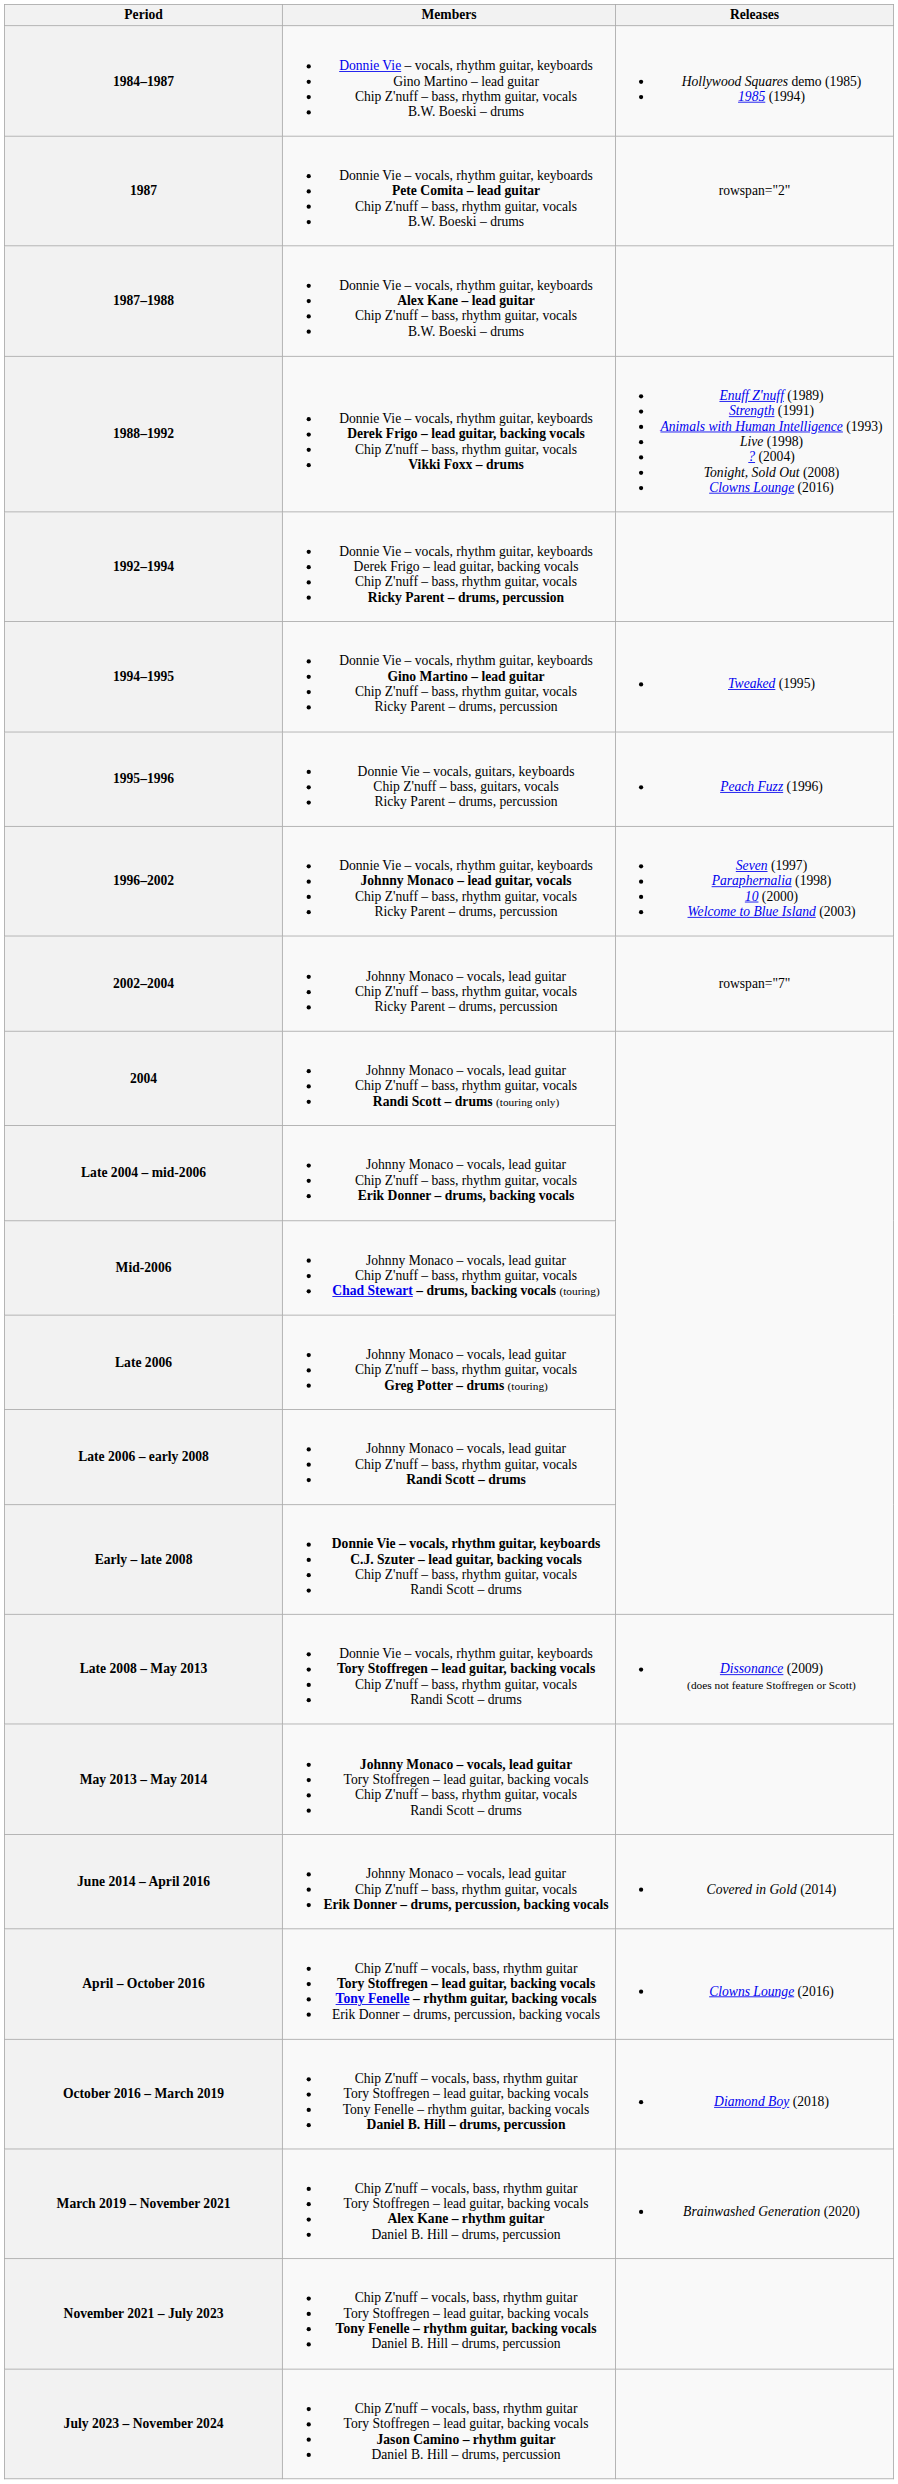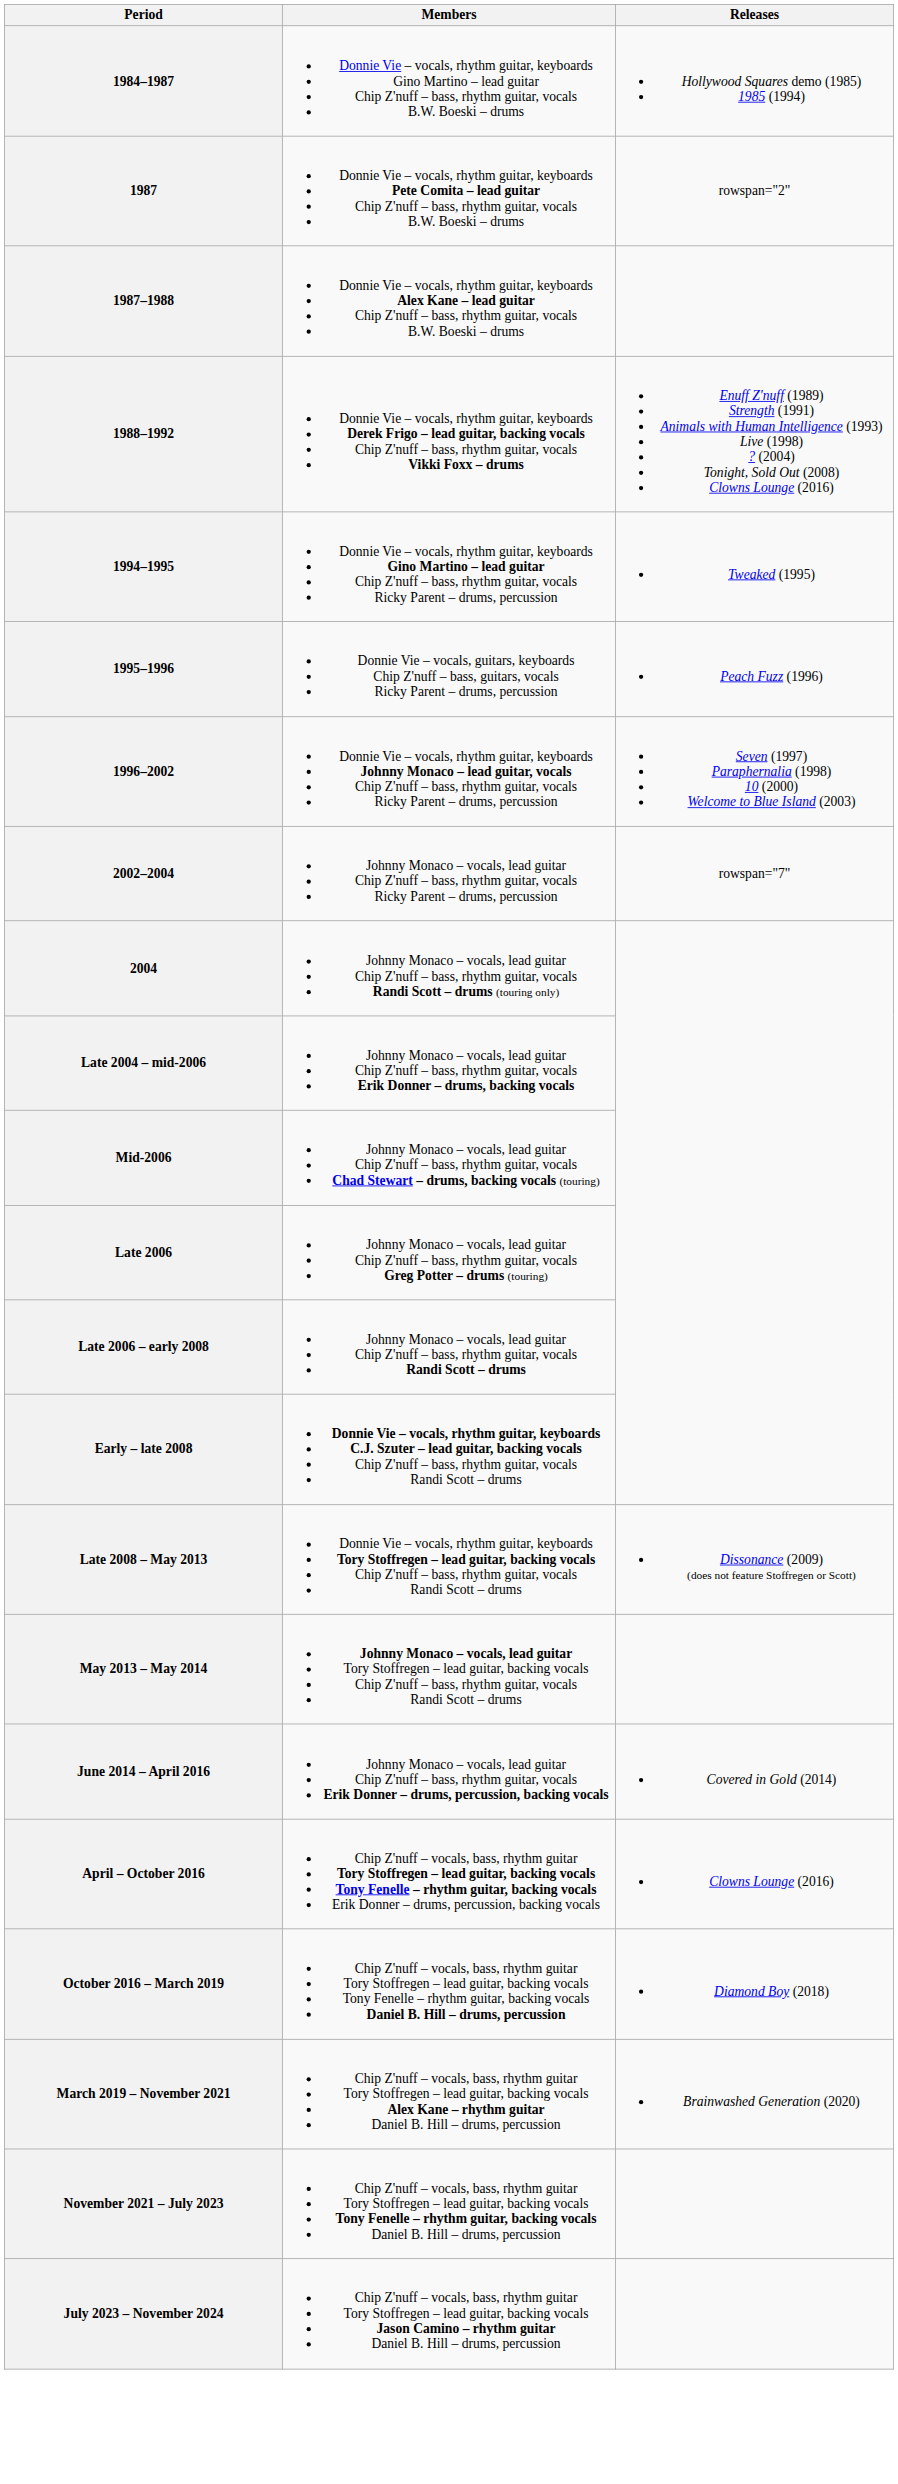- row: (144, 566)
